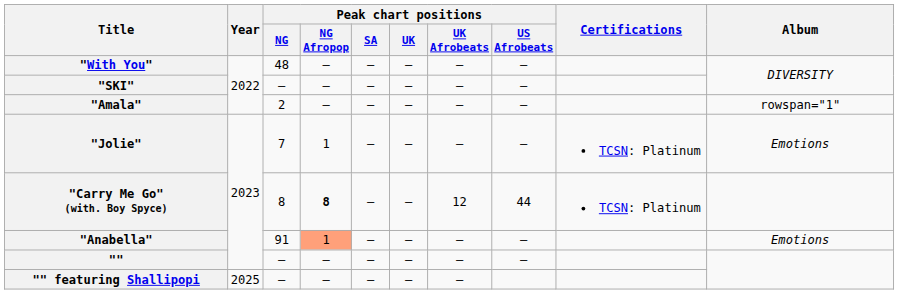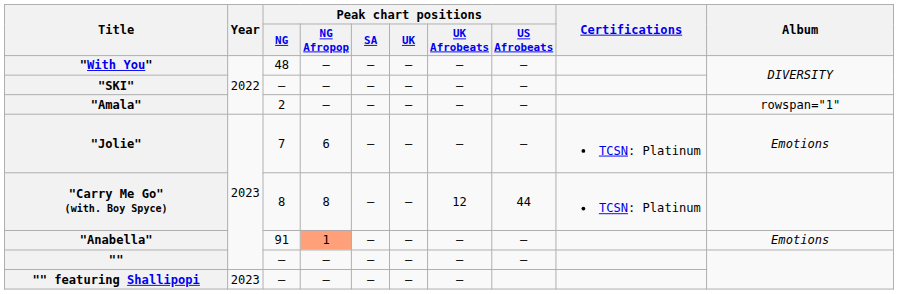(326, 144) 1 -> (326, 144) 6
(326, 201) bold -> (326, 201) normal
(245, 280) 2025 -> (245, 280) 2023
